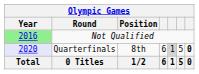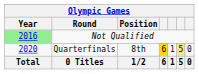(28, 50) lavender background -> (28, 50) no background
(164, 50) no background -> (164, 50) gold background
(172, 50) lightgrey background -> (172, 50) no background
(181, 50) no background -> (181, 50) khaki background
(189, 50) bold -> (189, 50) normal
